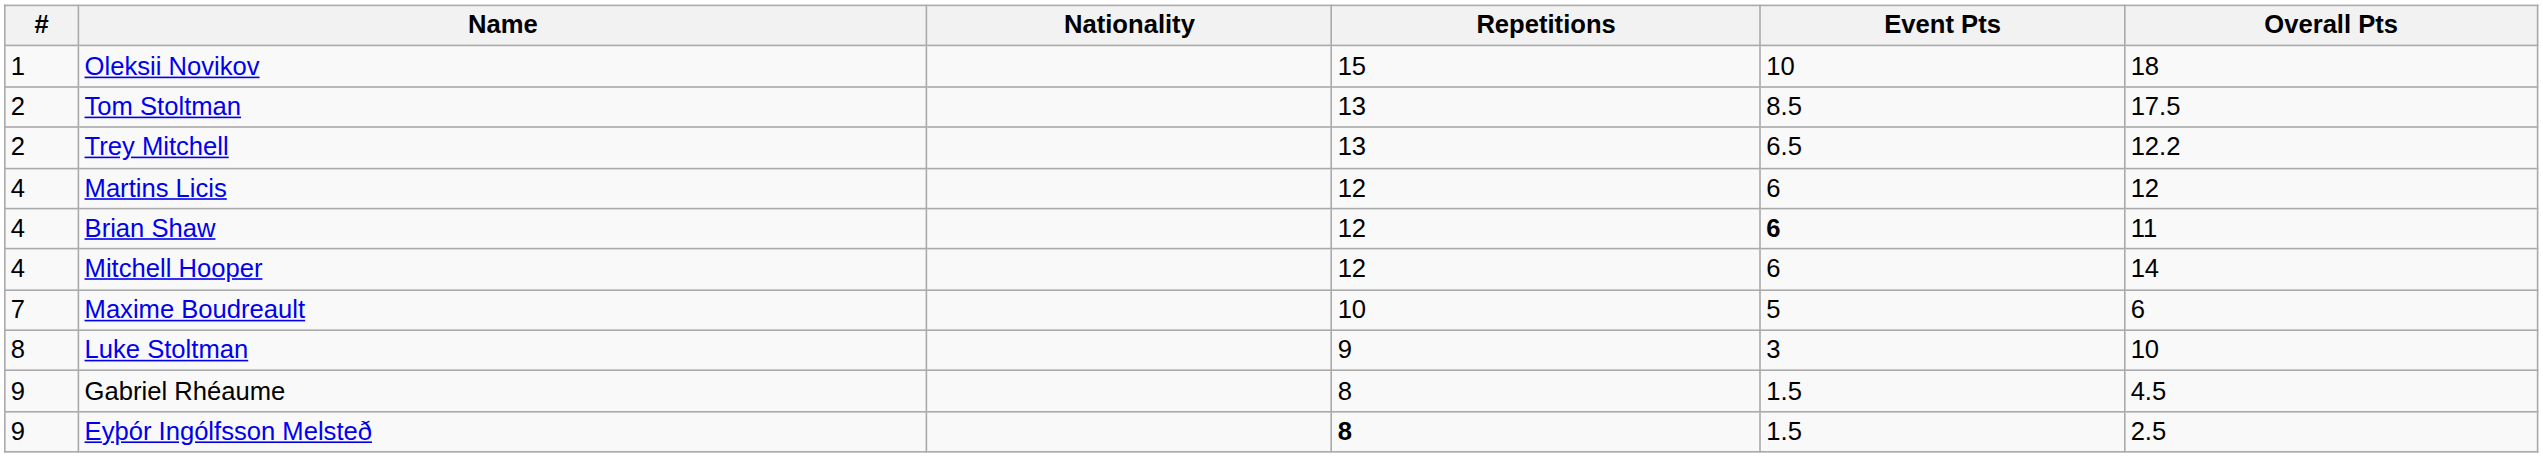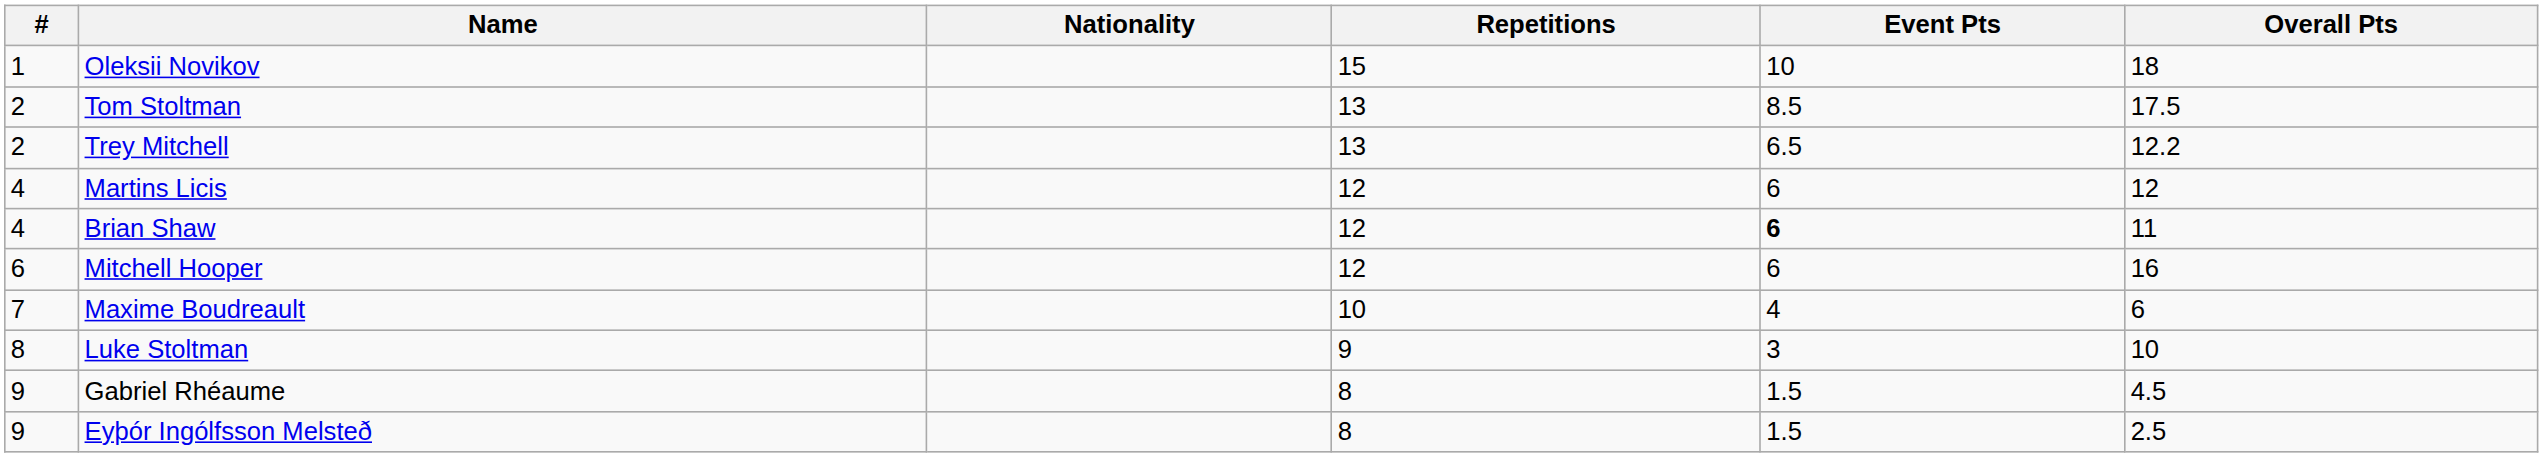(18, 268) 4 -> (18, 268) 6
(2145, 268) 14 -> (2145, 268) 16
(1773, 309) 5 -> (1773, 309) 4
(1345, 431) bold -> (1345, 431) normal
